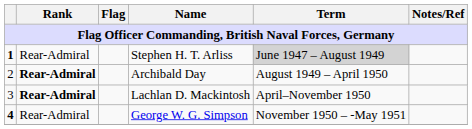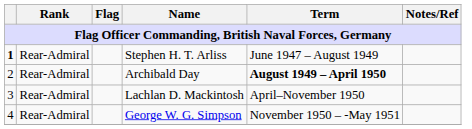(320, 54) lightgrey background -> (314, 54) no background
(57, 74) bold -> (54, 74) normal
(322, 74) normal -> (318, 74) bold
(57, 94) bold -> (54, 94) normal
(10, 114) bold -> (10, 114) normal
